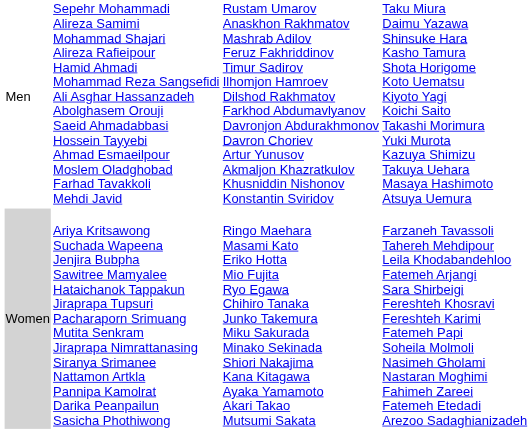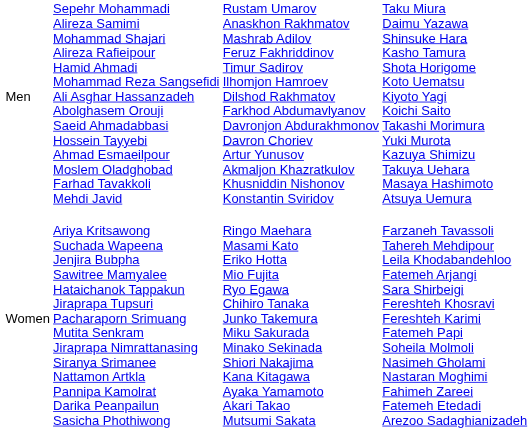(28, 318) lightgrey background -> (28, 318) no background
